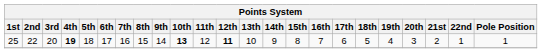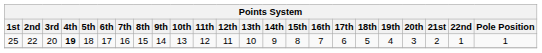(182, 41) bold -> (182, 41) normal
(228, 41) bold -> (228, 41) normal
